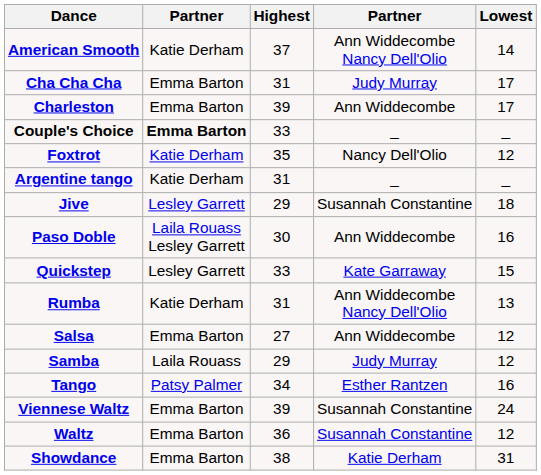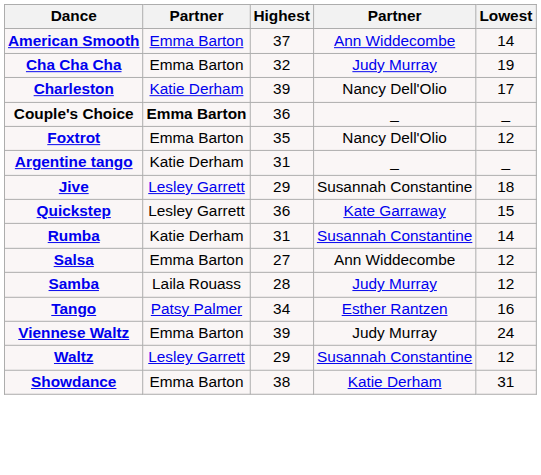(196, 49) Katie Derham -> (196, 41) Emma Barton
(395, 49) Ann Widdecombe Nancy Dell'Olio -> (395, 41) Ann Widdecombe
(282, 82) 31 -> (282, 65) 32
(506, 82) 17 -> (506, 65) 19
(196, 107) Emma Barton -> (196, 89) Katie Derham
(395, 107) Ann Widdecombe -> (395, 89) Nancy Dell'Olio
(282, 131) 33 -> (282, 114) 36
(196, 155) Katie Derham -> (196, 138) Emma Barton
- row: (74, 237)
(282, 270) 33 -> (282, 211) 36
(395, 303) Ann Widdecombe Nancy Dell'Olio -> (395, 235) Susannah Constantine
(506, 303) 13 -> (506, 235) 14
(282, 360) 29 -> (282, 284) 28
(395, 409) Susannah Constantine -> (395, 333) Judy Murray
(196, 433) Emma Barton -> (196, 357) Lesley Garrett
(282, 433) 36 -> (282, 357) 29
